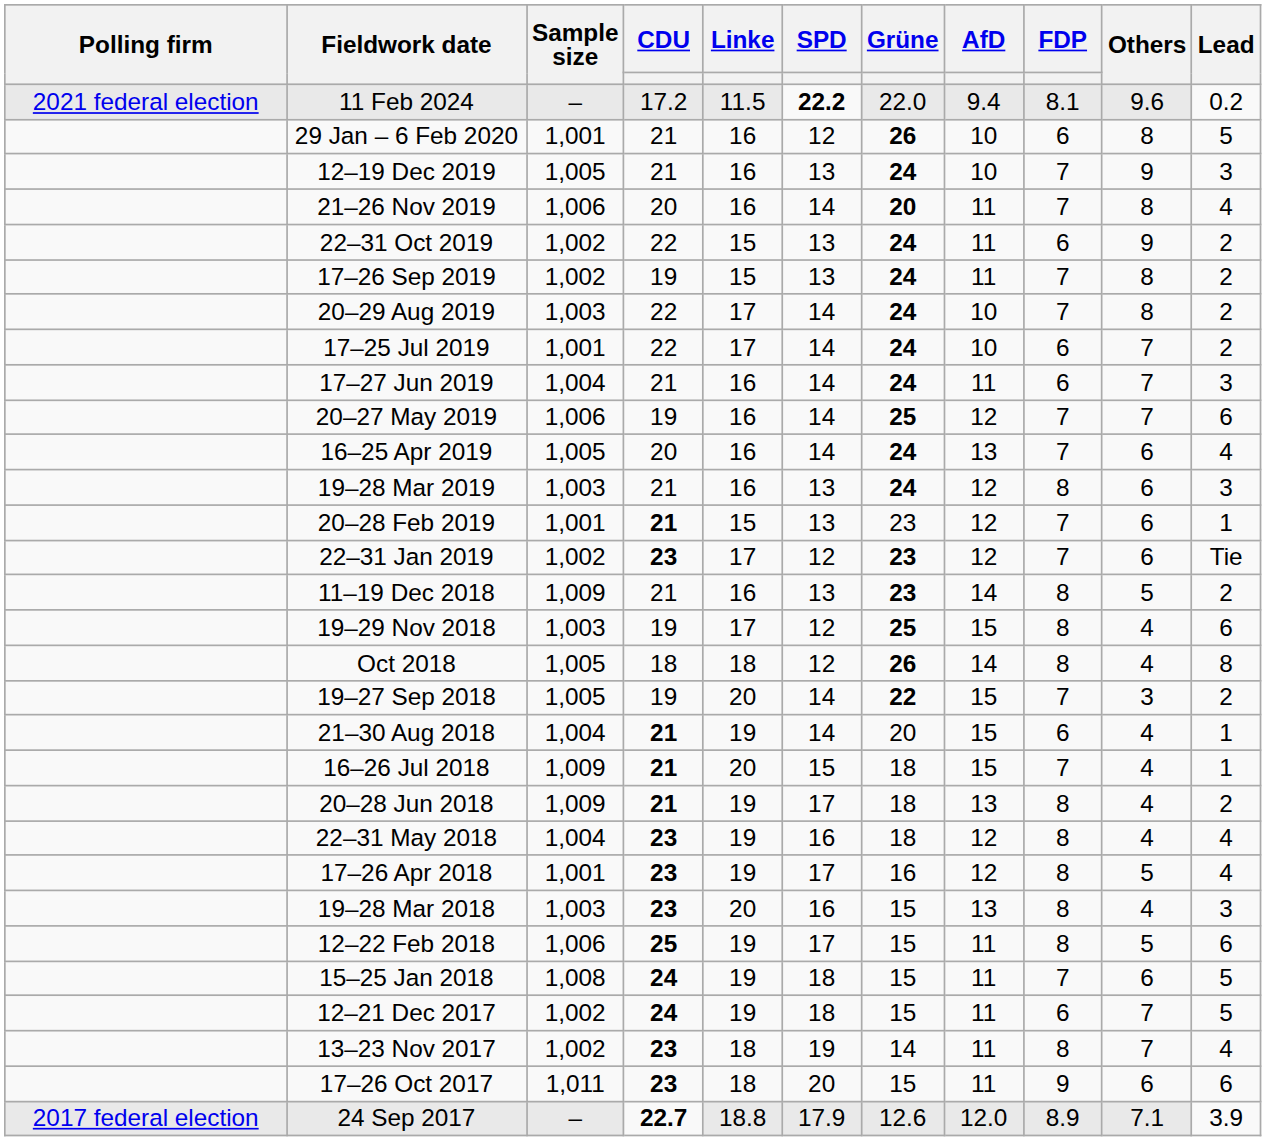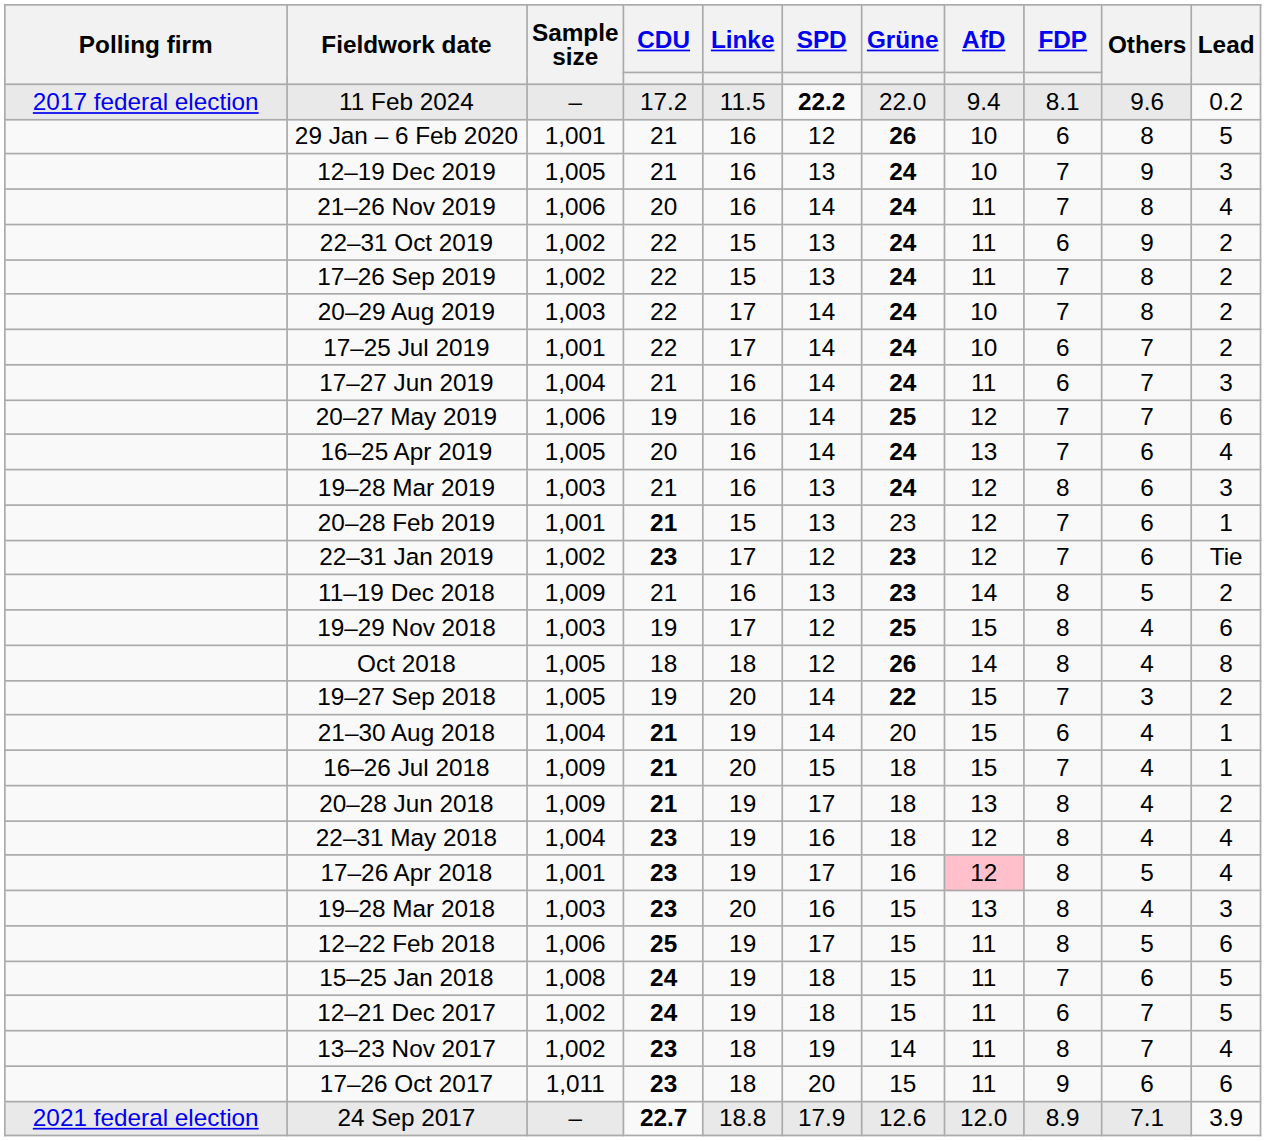(146, 102) 2021 federal election -> (146, 102) 2017 federal election
(903, 207) 20 -> (903, 207) 24
(664, 277) 19 -> (664, 277) 22
(984, 873) no background -> (984, 873) pink background
(146, 1119) 2017 federal election -> (146, 1119) 2021 federal election
